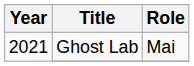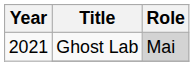(161, 46) no background -> (161, 46) lightgrey background
